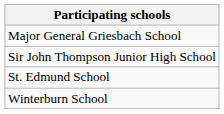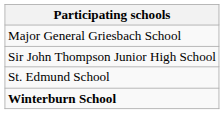(58, 98) normal -> (62, 98) bold
